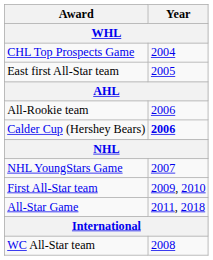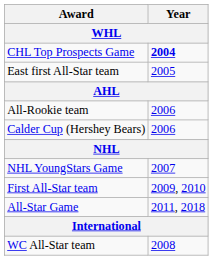(163, 52) normal -> (163, 52) bold
(163, 129) bold -> (163, 129) normal
